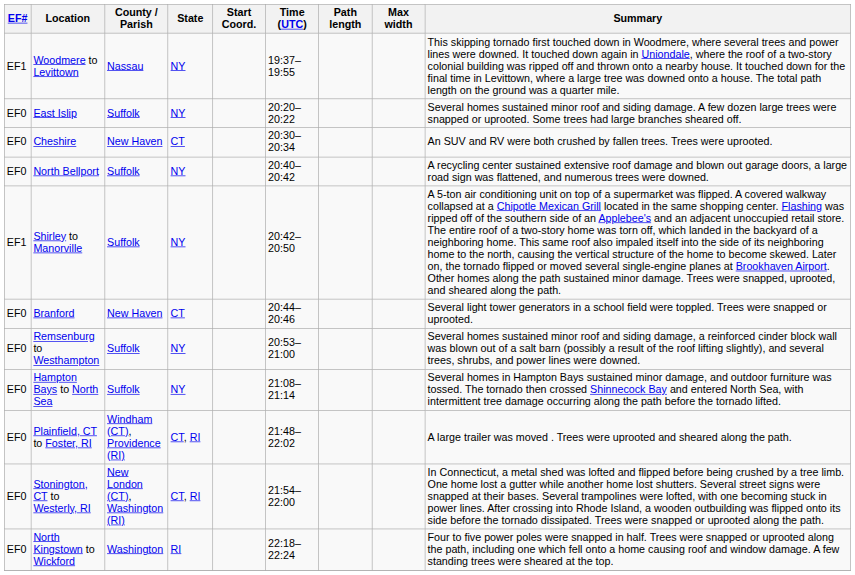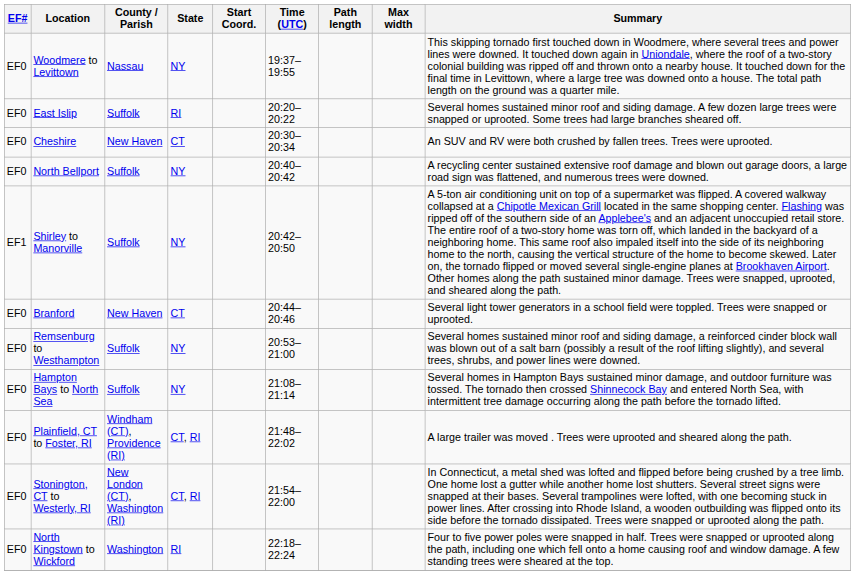(17, 66) EF1 -> (17, 66) EF0
(178, 113) NY -> (176, 113) RI
